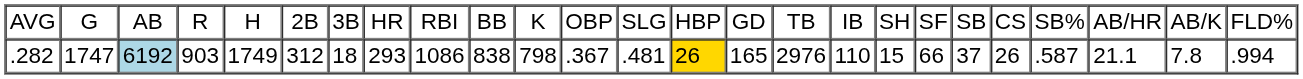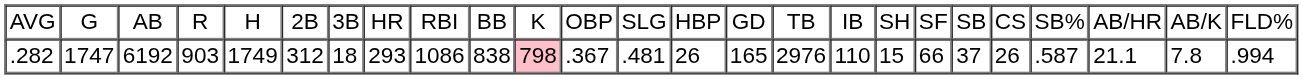(148, 55) lightblue background -> (148, 55) no background
(538, 55) no background -> (538, 55) pink background
(688, 55) gold background -> (688, 55) no background
